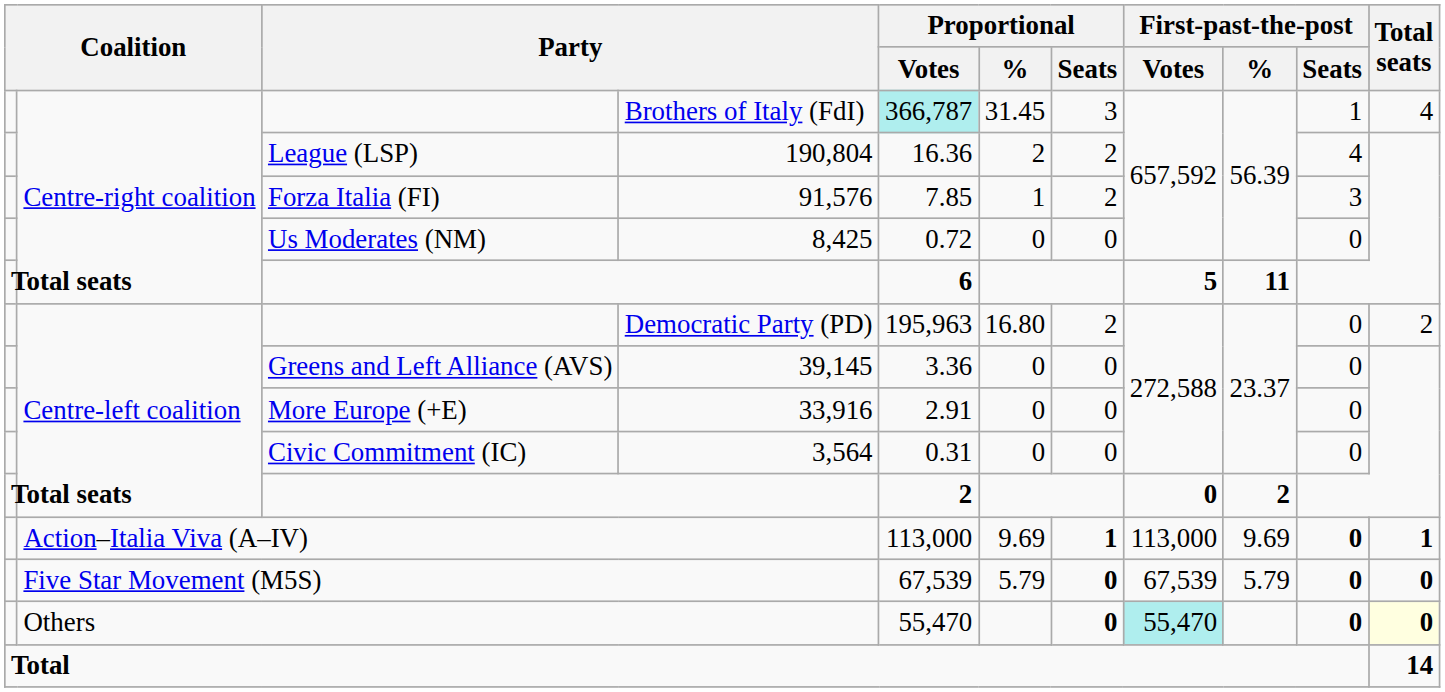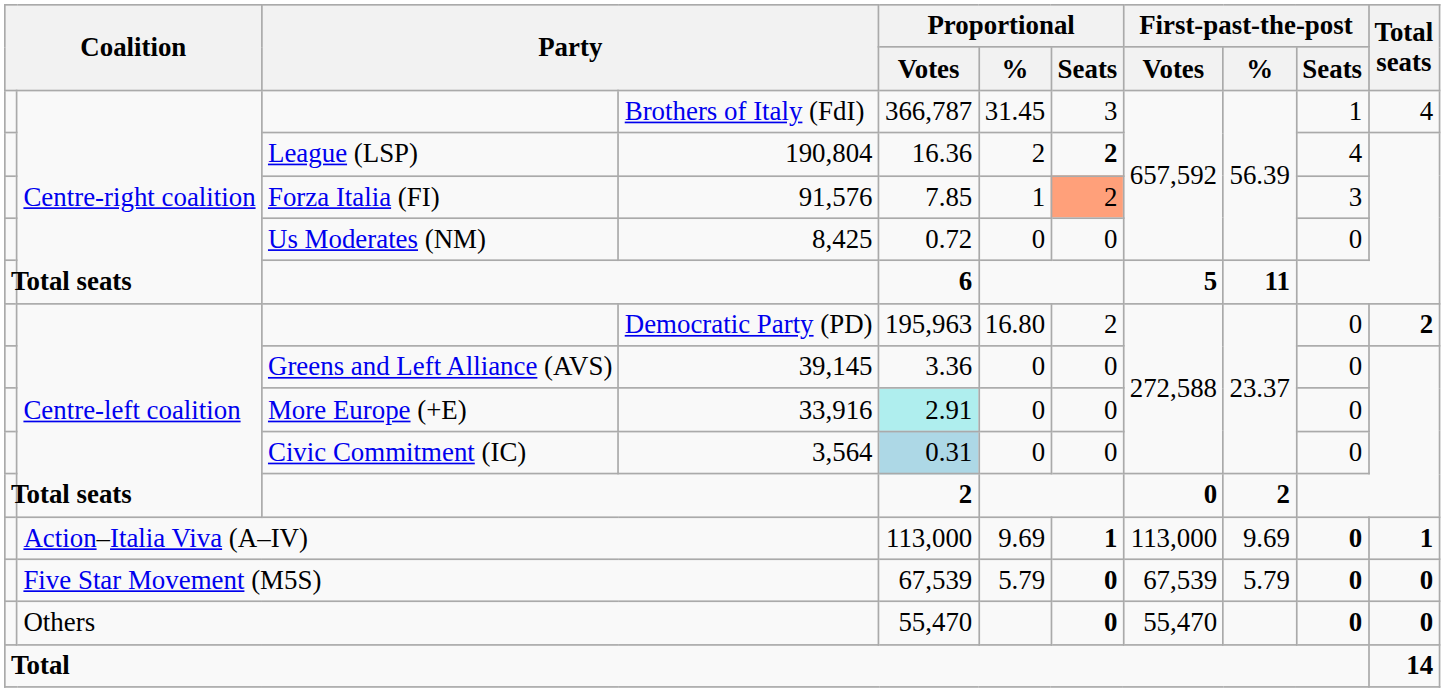(929, 111) paleturquoise background -> (929, 111) no background
(1111, 153) normal -> (1111, 153) bold
(1111, 196) no background -> (1111, 196) lightsalmon background
(1427, 324) normal -> (1427, 324) bold
(949, 409) no background -> (949, 409) paleturquoise background
(949, 452) no background -> (949, 452) lightblue background
(1180, 622) paleturquoise background -> (1180, 622) no background
(1427, 622) lightyellow background -> (1427, 622) no background
